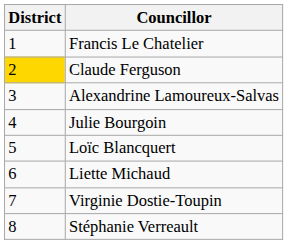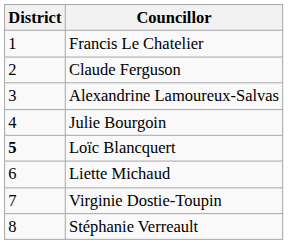(12, 69) gold background -> (12, 69) no background
(12, 148) normal -> (12, 148) bold
